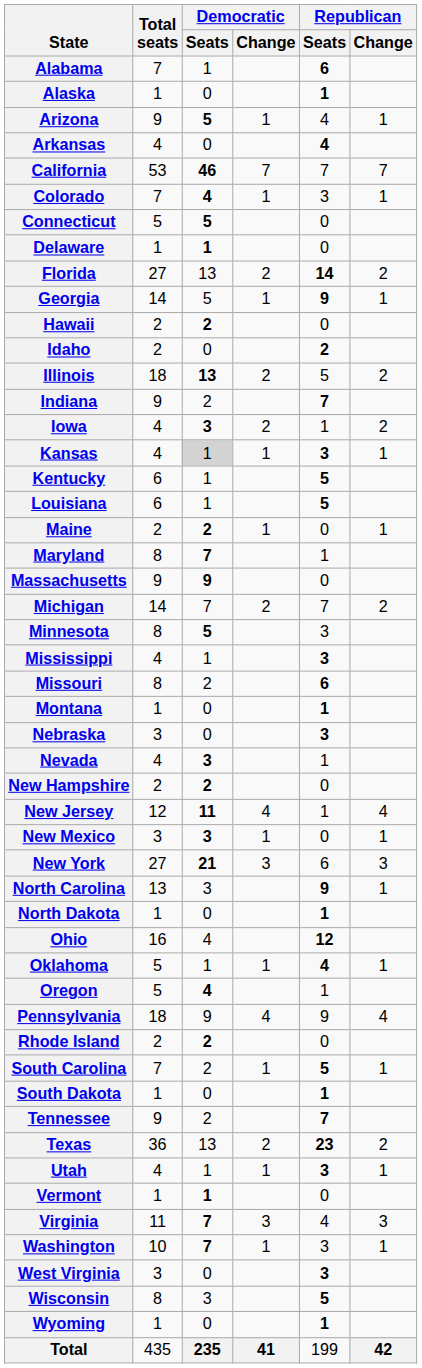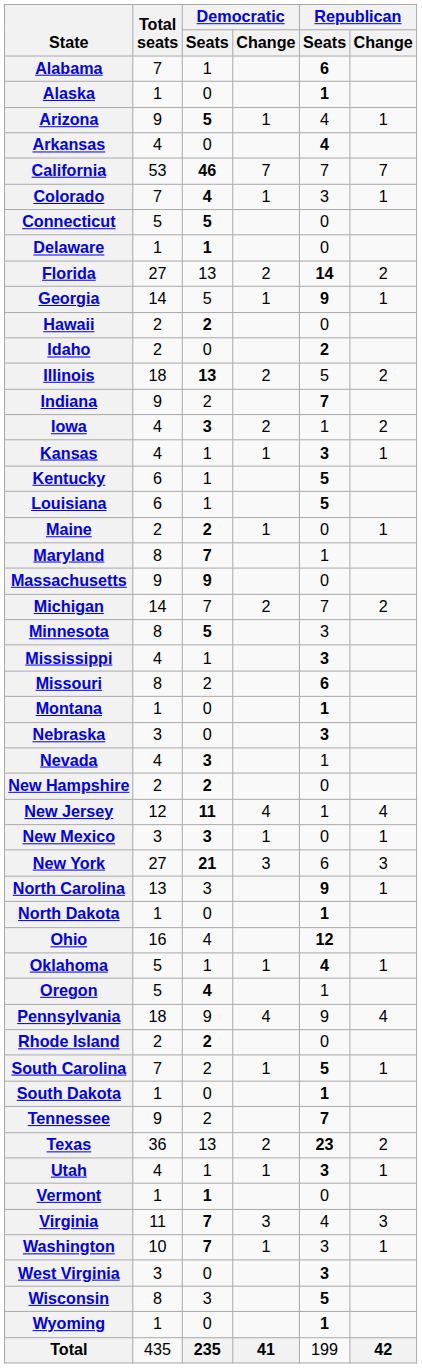(207, 453) lightgrey background -> (207, 453) no background
